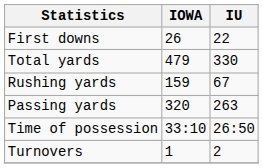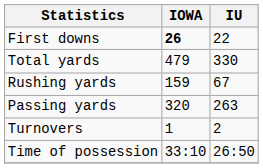(173, 39) normal -> (173, 39) bold
rows swapped: (45, 152) <-> (83, 129)
